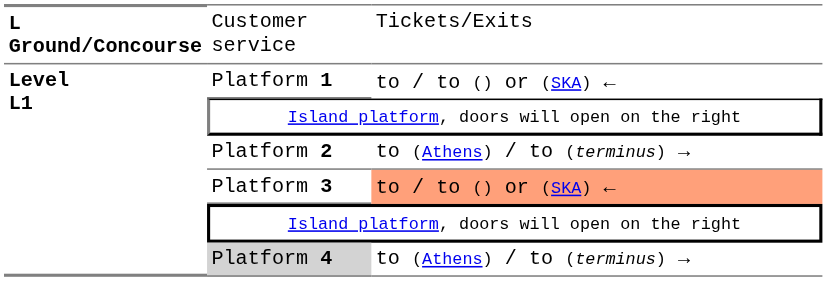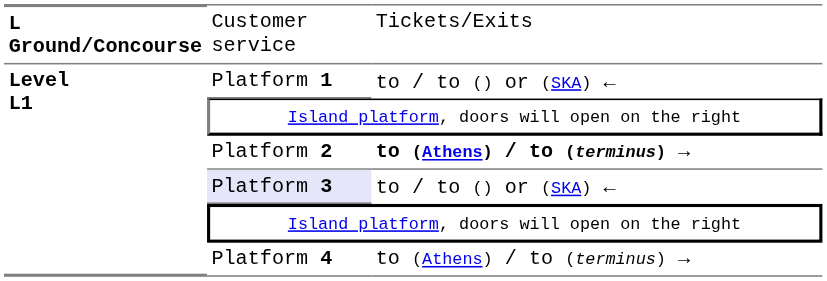(533, 152) normal -> (533, 152) bold
(272, 186) no background -> (272, 186) lavender background
(496, 187) lightsalmon background -> (496, 187) no background
(272, 259) lightgrey background -> (272, 259) no background
